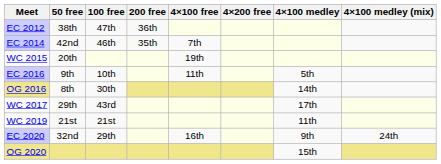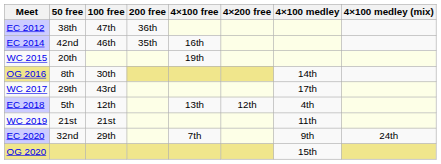(195, 43) 7th -> (195, 43) 16th
- row: (26, 74)
+ row: (26, 105)
(195, 136) 16th -> (195, 136) 7th
